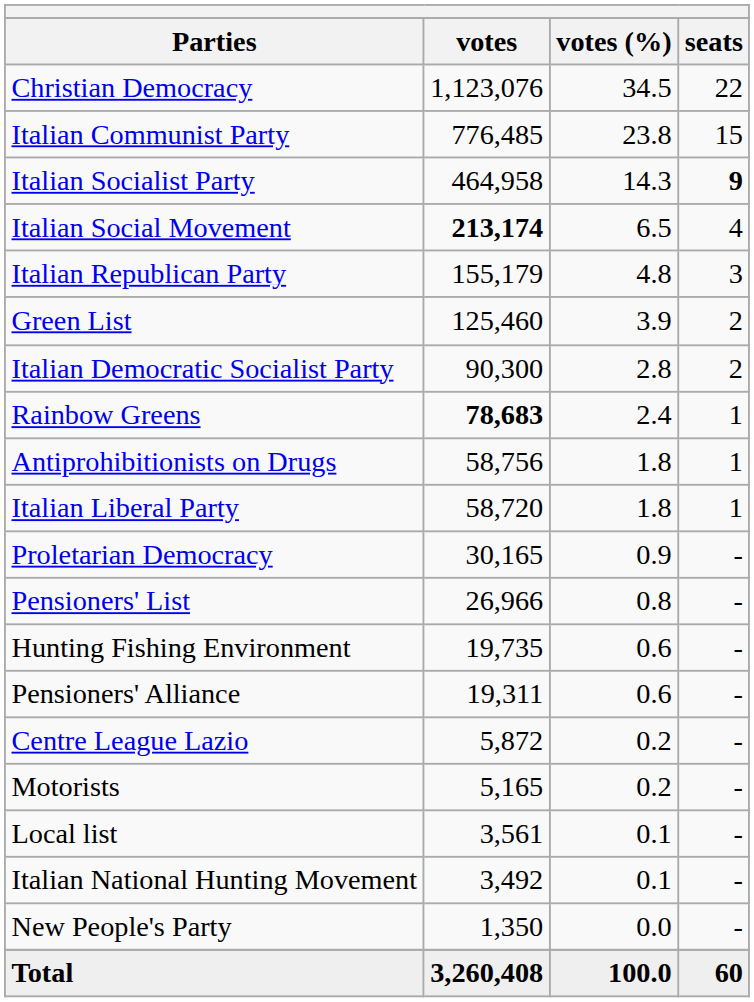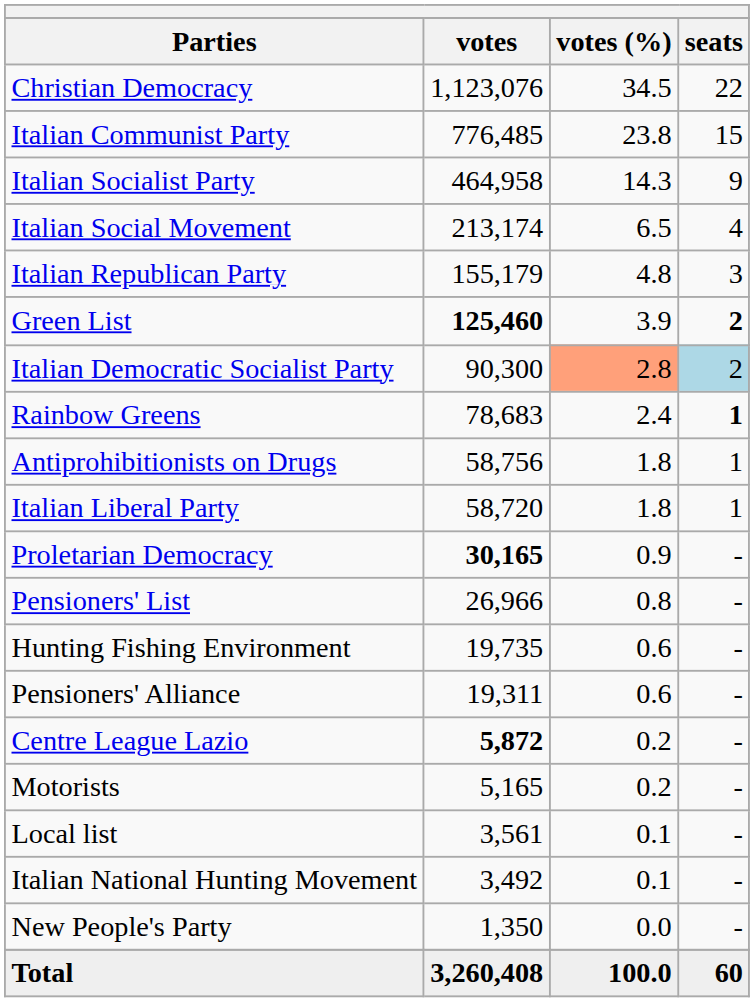(736, 180) bold -> (736, 180) normal
(497, 227) bold -> (497, 227) normal
(497, 320) normal -> (497, 320) bold
(736, 320) normal -> (736, 320) bold
(654, 367) no background -> (654, 367) lightsalmon background
(736, 367) no background -> (736, 367) lightblue background
(504, 414) bold -> (504, 414) normal
(736, 414) normal -> (736, 414) bold
(504, 553) normal -> (504, 553) bold
(511, 740) normal -> (511, 740) bold
